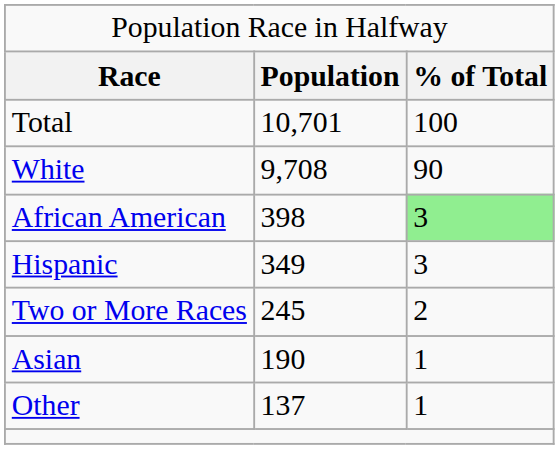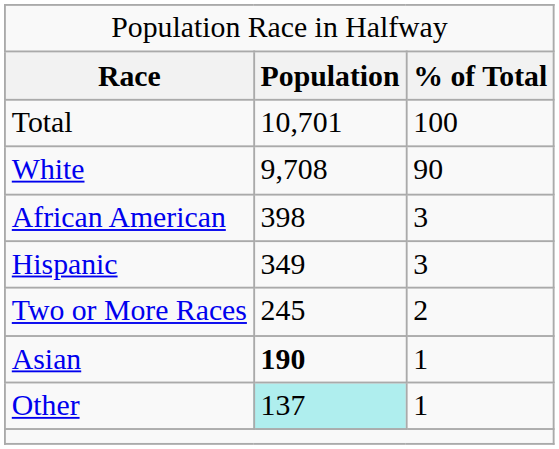(421, 216) lightgreen background -> (421, 216) no background
(283, 358) normal -> (283, 358) bold
(283, 405) no background -> (283, 405) paleturquoise background
